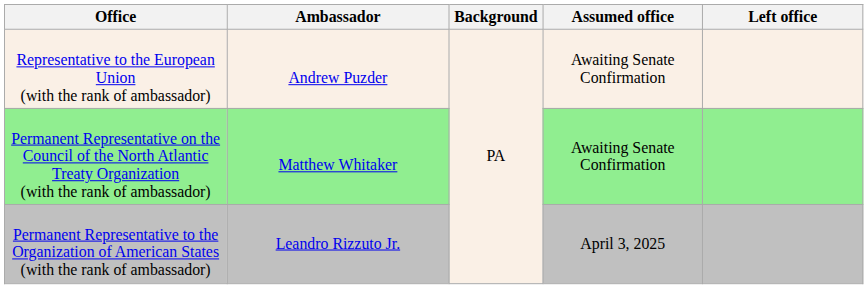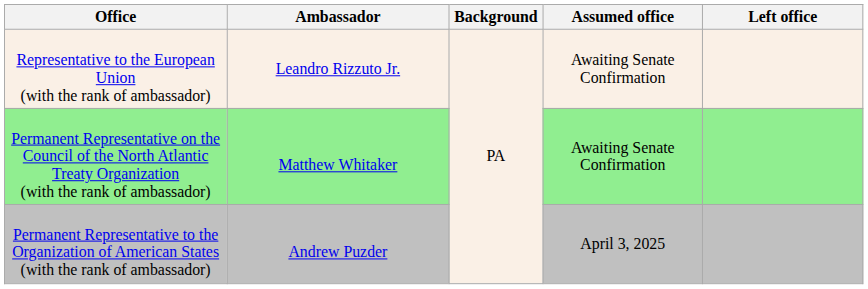(338, 77) Andrew Puzder -> (338, 68) Leandro Rizzuto Jr.
(338, 243) Leandro Rizzuto Jr. -> (338, 252) Andrew Puzder
